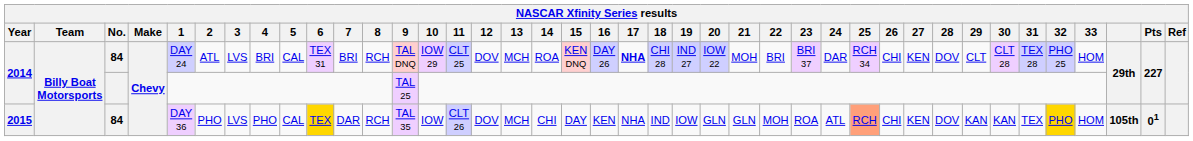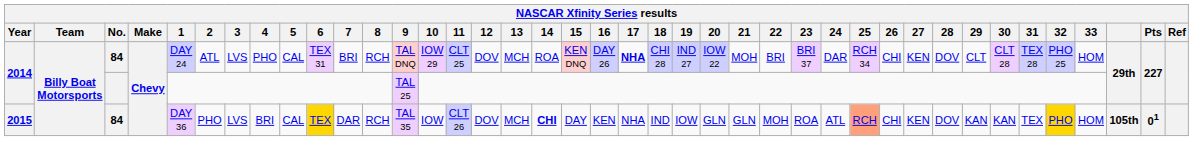(265, 57) BRI -> (265, 57) PHO
(265, 120) PHO -> (265, 120) BRI
(547, 120) normal -> (547, 120) bold
